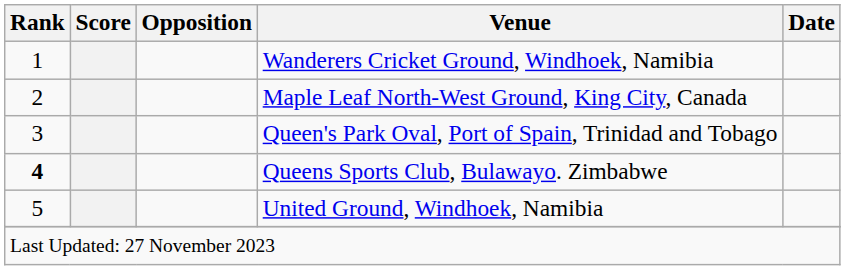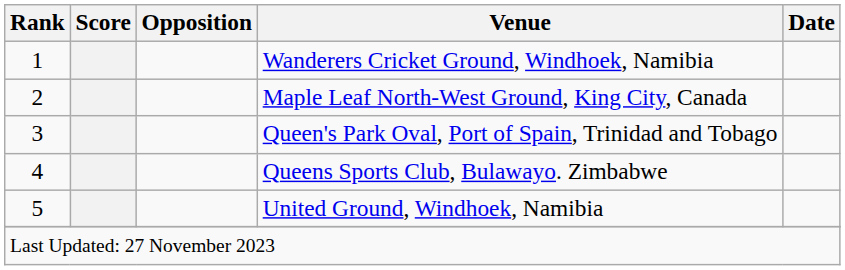(37, 171) bold -> (37, 171) normal
